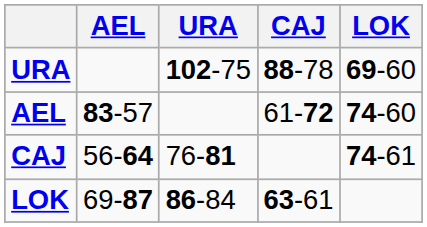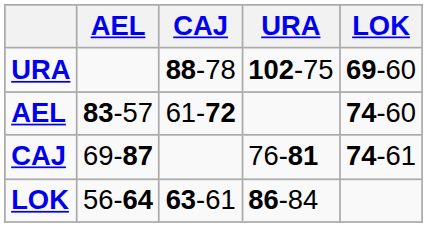columns swapped: (208, 26) <-> (298, 26)
(118, 156) 56-64 -> (118, 156) 69-87
(118, 199) 69-87 -> (118, 199) 56-64
